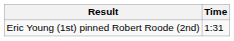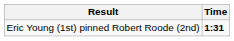(214, 28) normal -> (214, 28) bold
